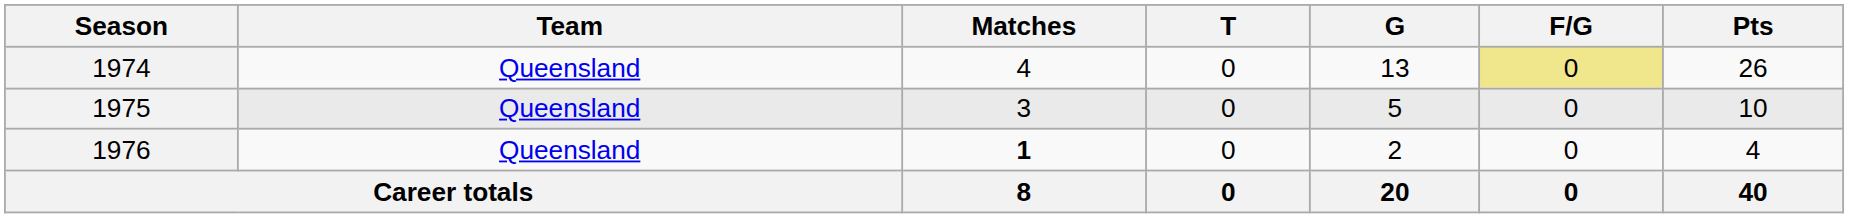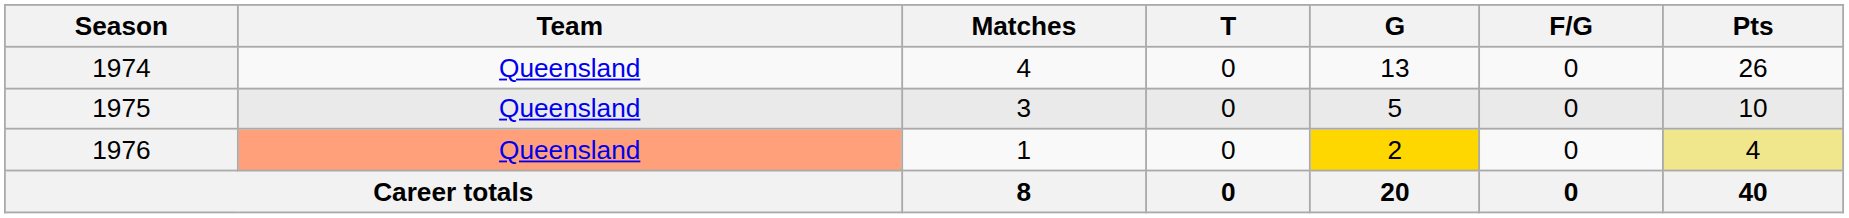(1571, 67) khaki background -> (1571, 67) no background
(570, 150) no background -> (570, 150) lightsalmon background
(1024, 150) bold -> (1024, 150) normal
(1395, 150) no background -> (1395, 150) gold background
(1753, 150) no background -> (1753, 150) khaki background
